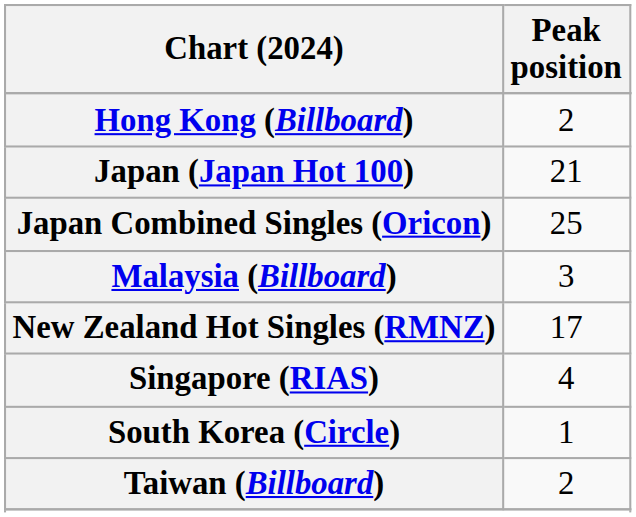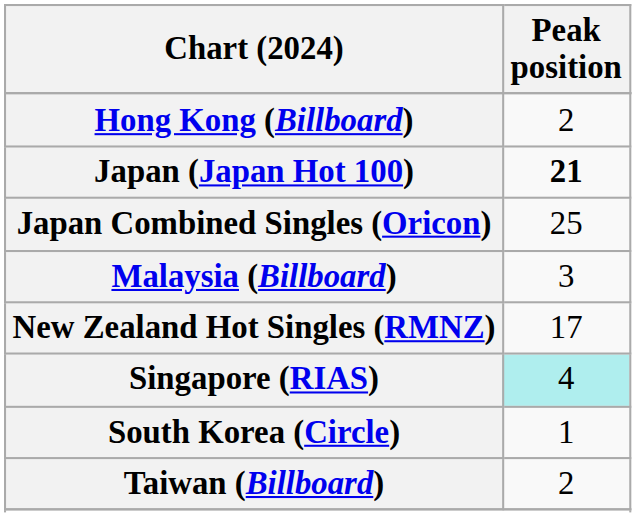(566, 171) normal -> (566, 171) bold
(566, 379) no background -> (566, 379) paleturquoise background
